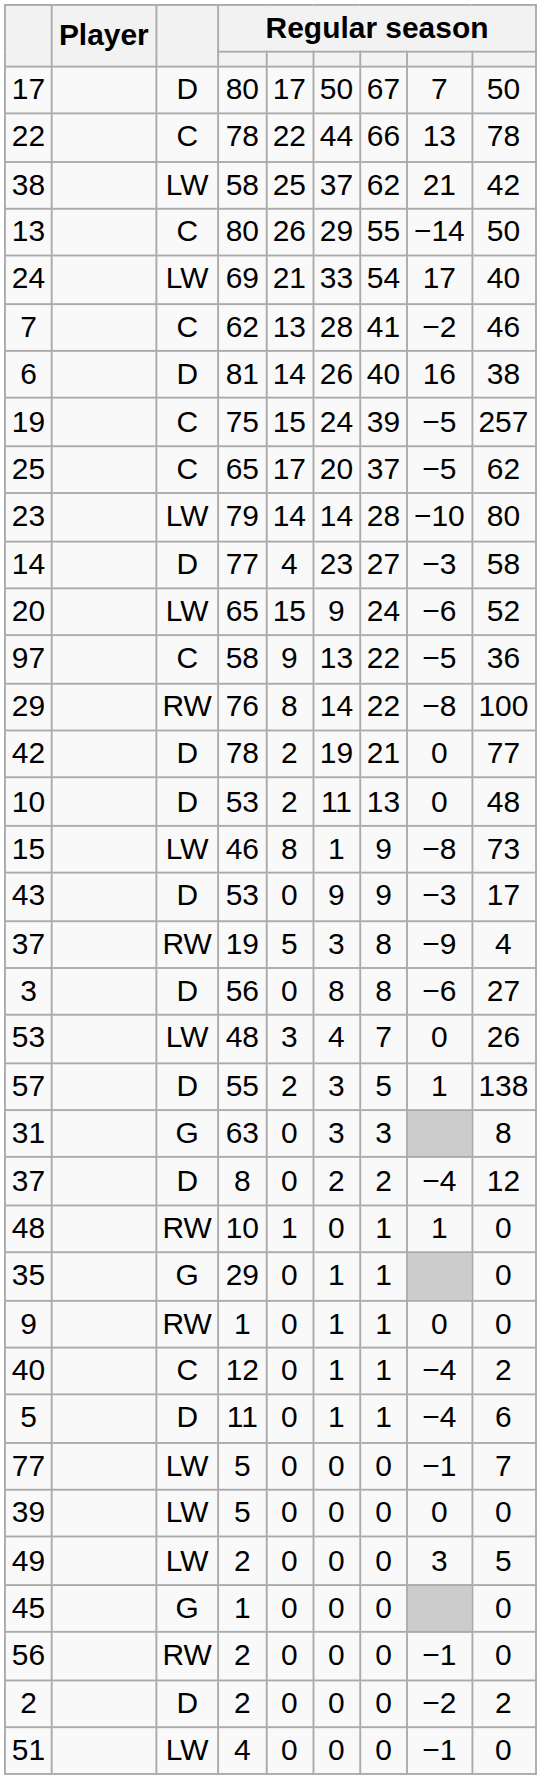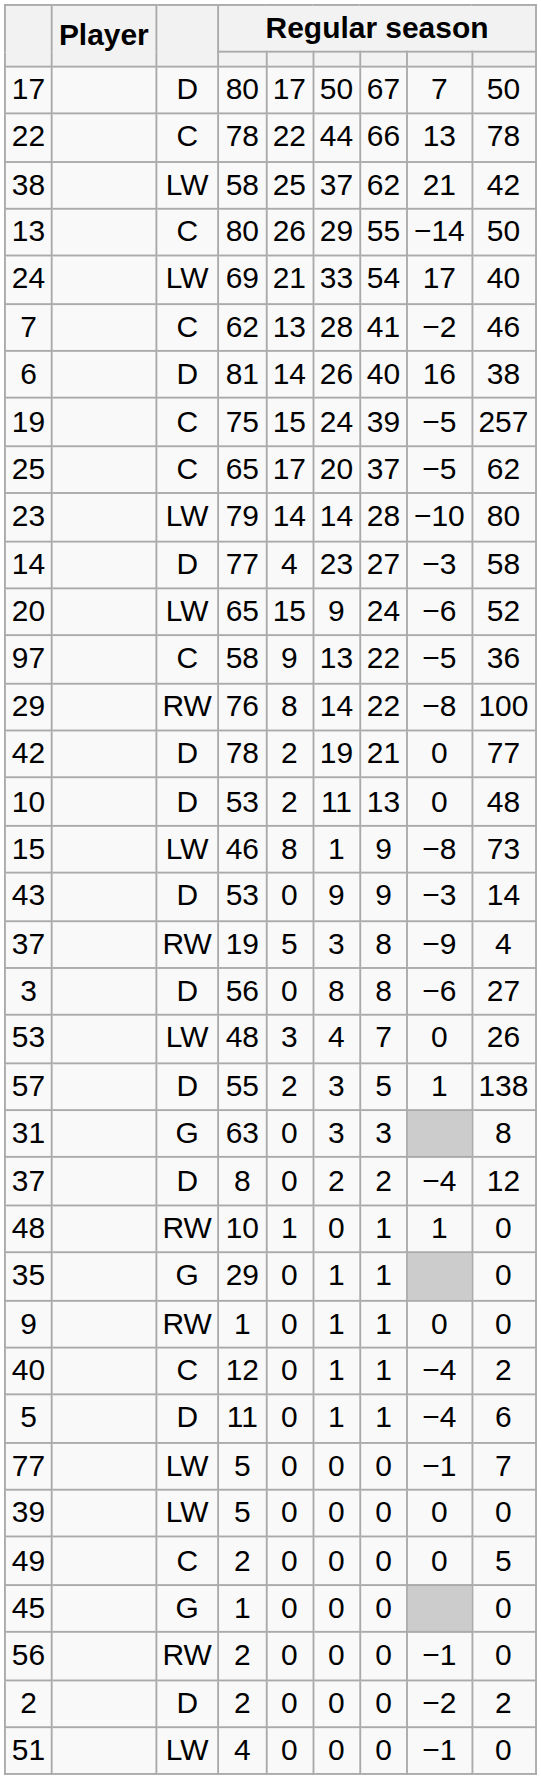(503, 896) 17 -> (503, 896) 14
(187, 1560) LW -> (187, 1560) C
(439, 1560) 3 -> (439, 1560) 0
